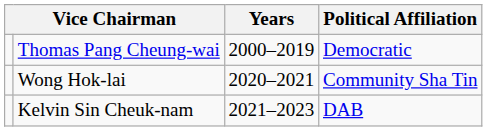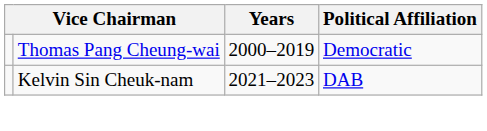- row: (72, 79)
